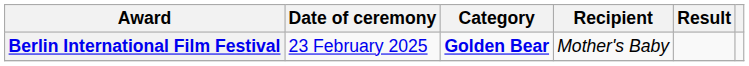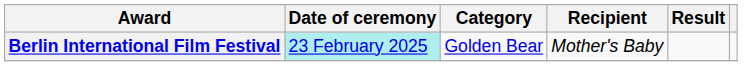(358, 46) no background -> (358, 46) paleturquoise background
(497, 46) bold -> (494, 46) normal
